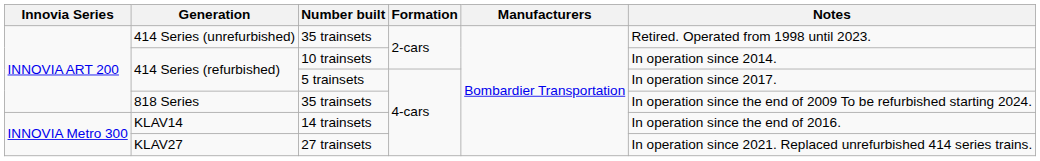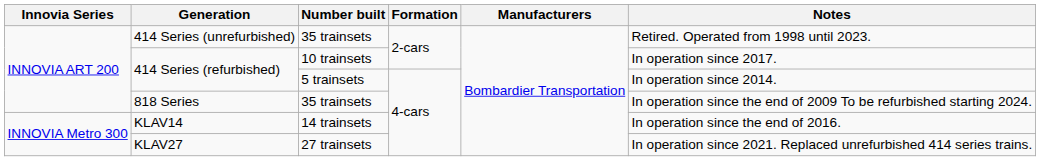(704, 58) In operation since 2014. -> (704, 58) In operation since 2017.
(704, 79) In operation since 2017. -> (704, 79) In operation since 2014.
